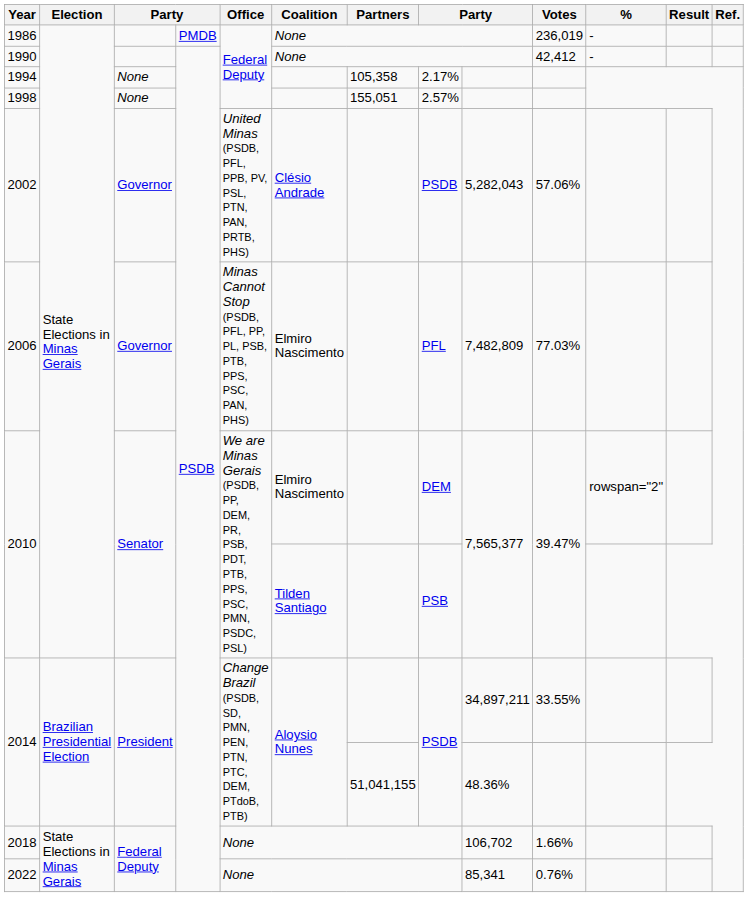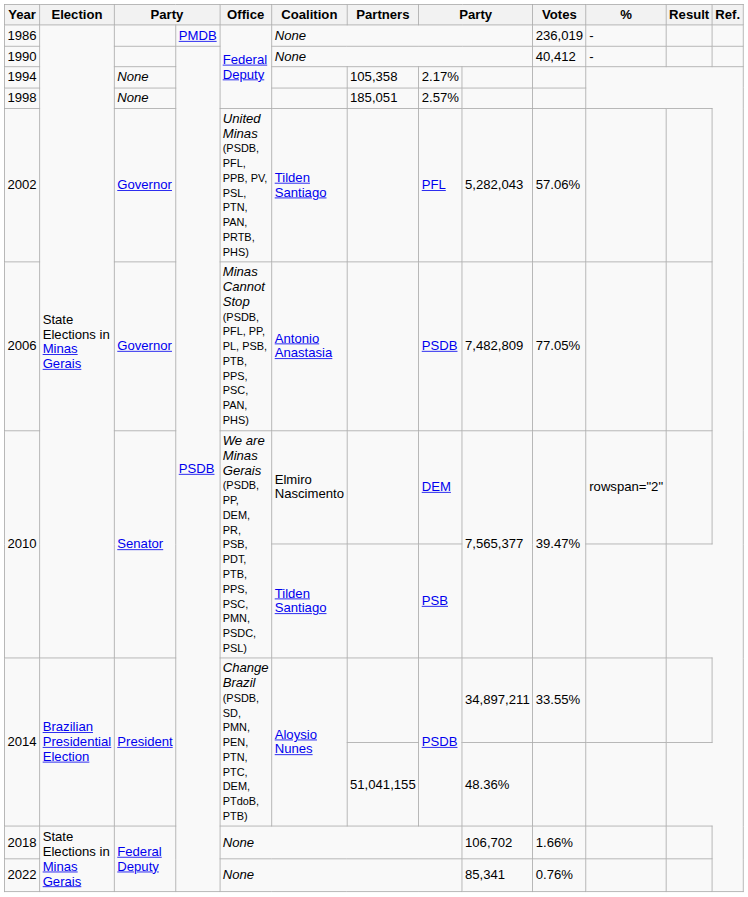(556, 56) 42,412 -> (556, 56) 40,412
(374, 98) 155,051 -> (374, 98) 185,051
(300, 185) Clésio Andrade -> (301, 185) Tilden Santiago
(440, 185) PSDB -> (434, 185) PFL
(309, 346) Elmiro Nascimento -> (304, 346) Antonio Anastasia
(434, 346) PFL -> (440, 346) PSDB
(558, 346) 77.03% -> (558, 346) 77.05%
